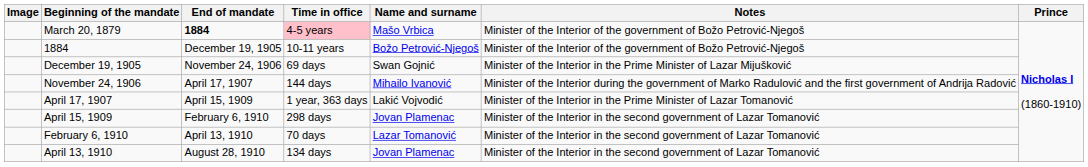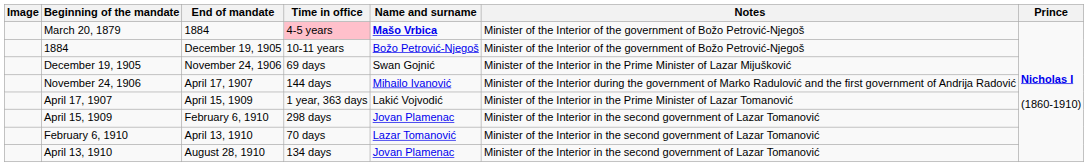(197, 30) bold -> (197, 30) normal
(403, 30) normal -> (405, 30) bold
